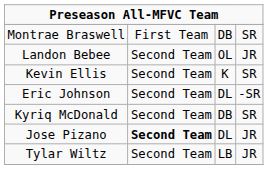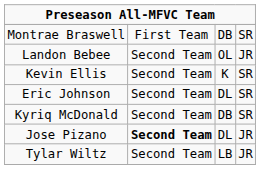(249, 94) -SR -> (246, 94) SR
